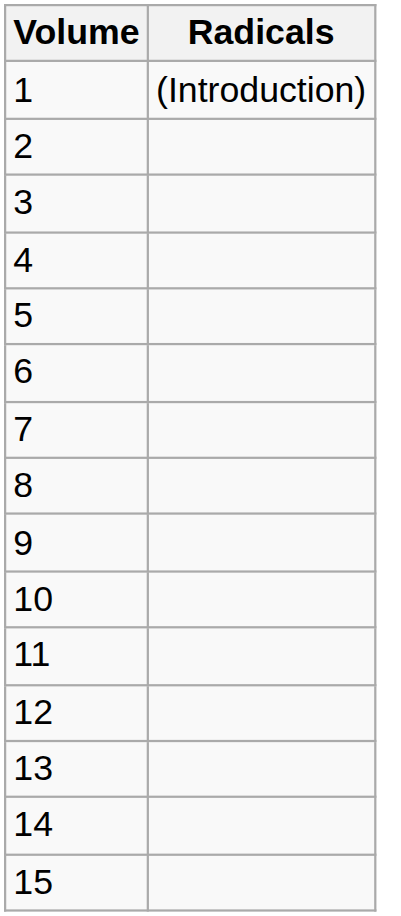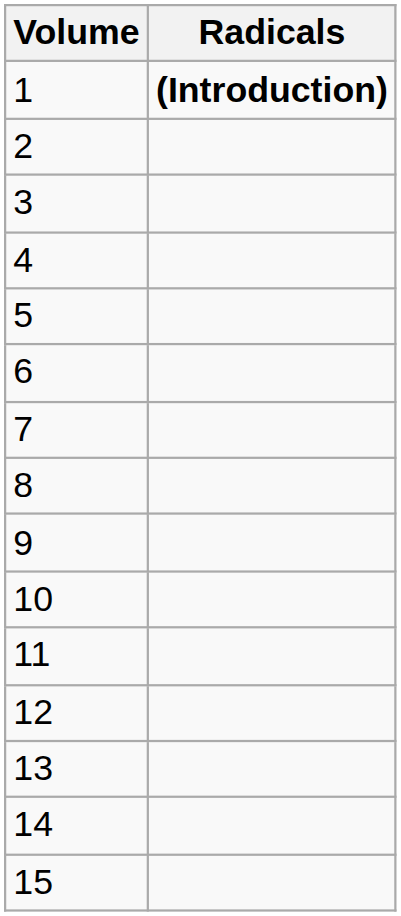(261, 89) normal -> (272, 89) bold
